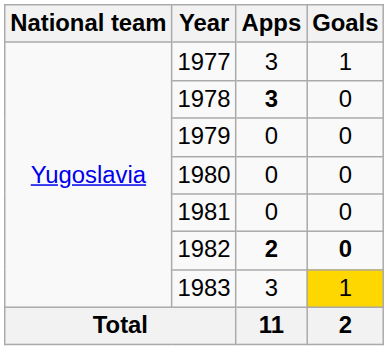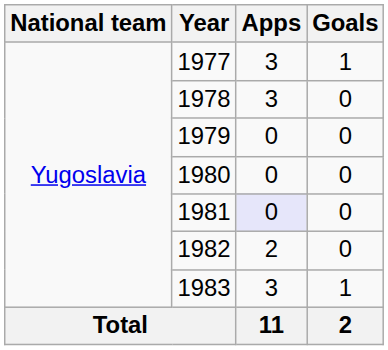(271, 99) bold -> (271, 99) normal
(271, 212) no background -> (271, 212) lavender background
(271, 250) bold -> (271, 250) normal
(345, 250) bold -> (345, 250) normal
(345, 288) gold background -> (345, 288) no background
